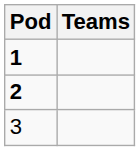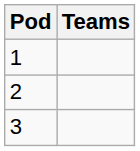(16, 57) bold -> (16, 57) normal
(16, 92) bold -> (16, 92) normal
